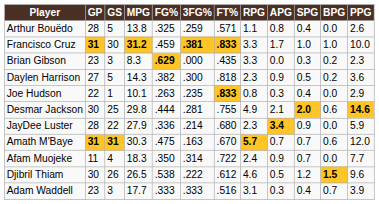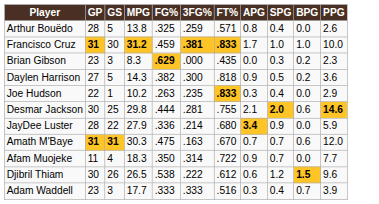- column: (254, 12)
(137, 93) 10.1 -> (137, 93) 10.2
(277, 175) 0.5 -> (250, 175) 0.6
